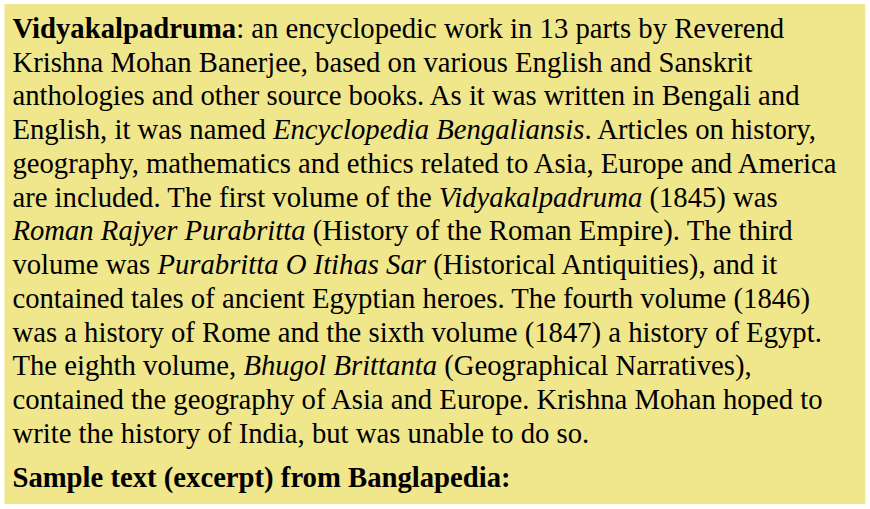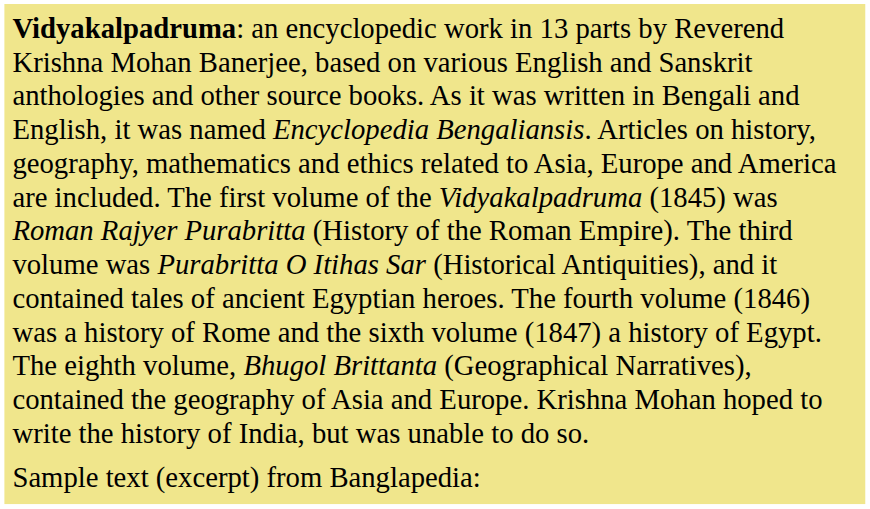(262, 478) bold -> (247, 478) normal
